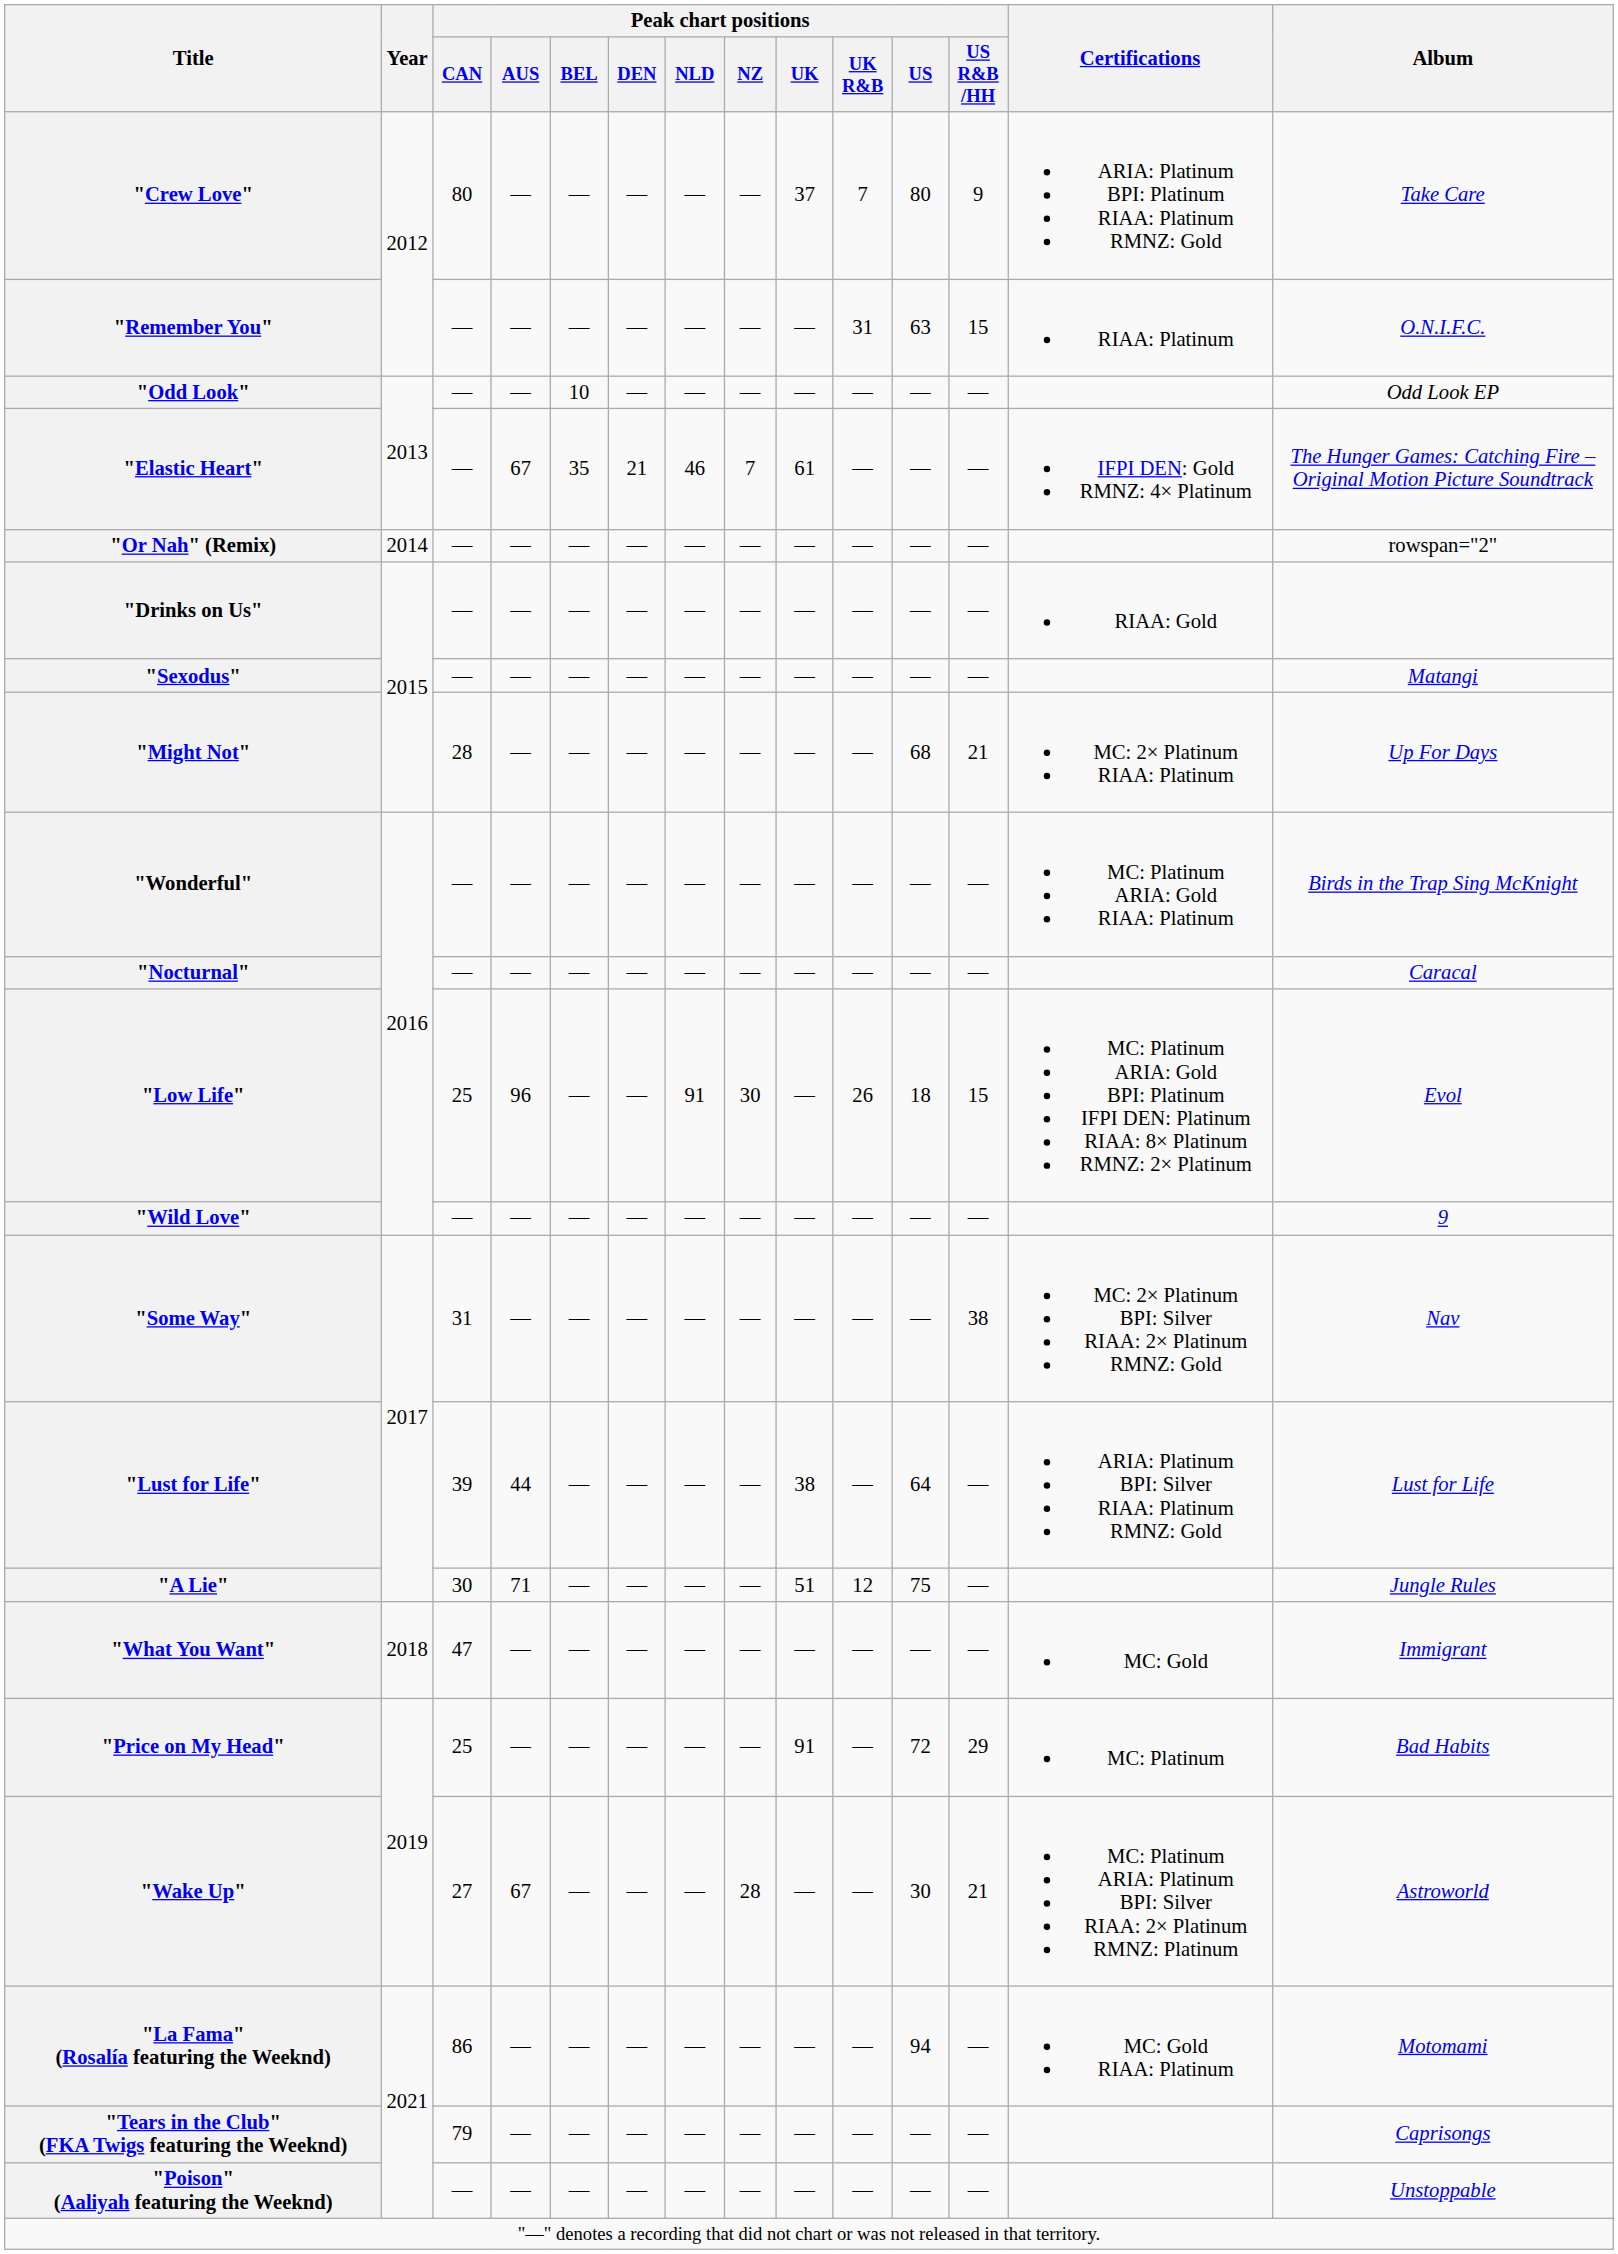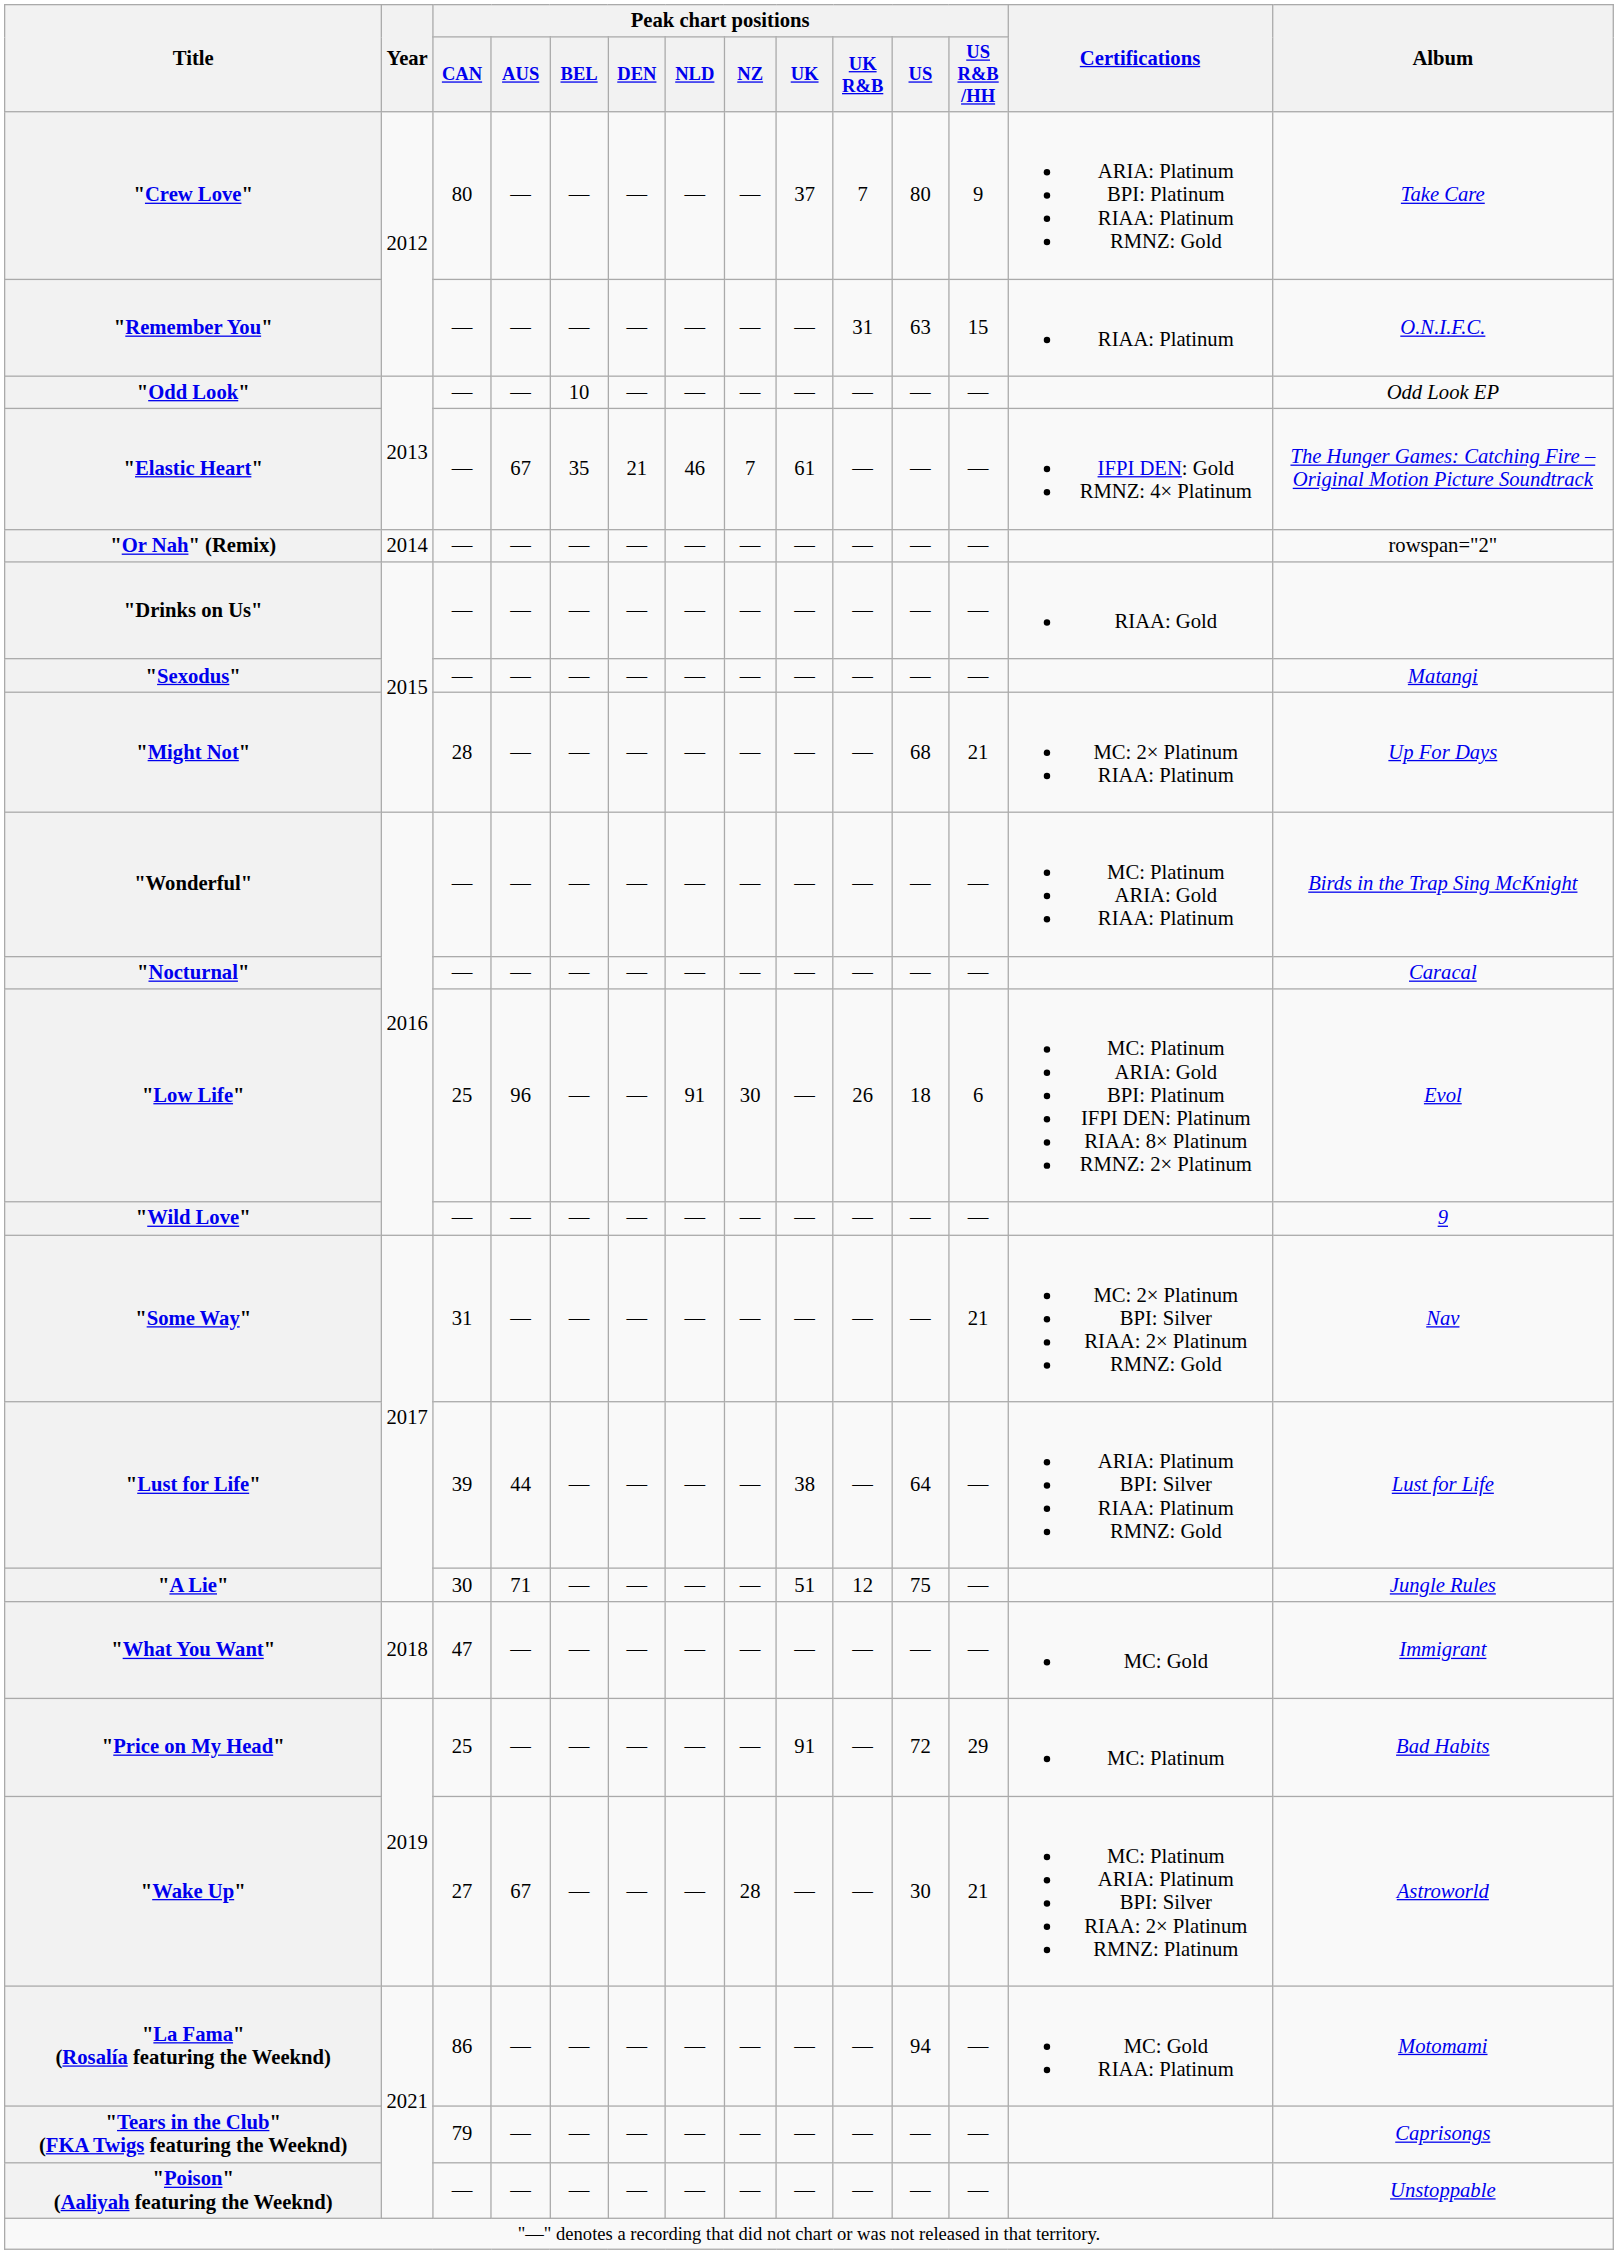(978, 1095) 15 -> (978, 1095) 6
(978, 1318) 38 -> (978, 1318) 21
